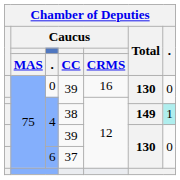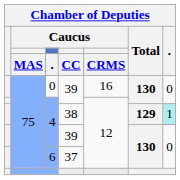(146, 114) 149 -> (146, 114) 129
